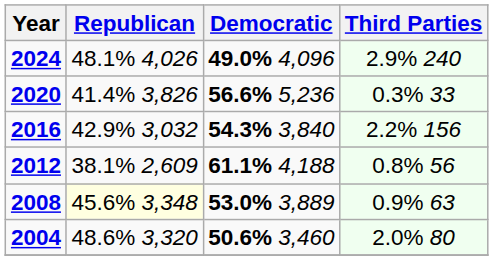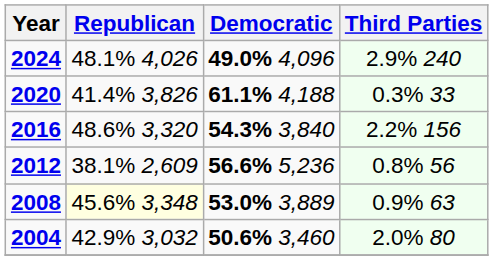(271, 94) 56.6% 5,236 -> (271, 94) 61.1% 4,188
(135, 130) 42.9% 3,032 -> (135, 130) 48.6% 3,320
(271, 165) 61.1% 4,188 -> (271, 165) 56.6% 5,236
(135, 237) 48.6% 3,320 -> (135, 237) 42.9% 3,032
